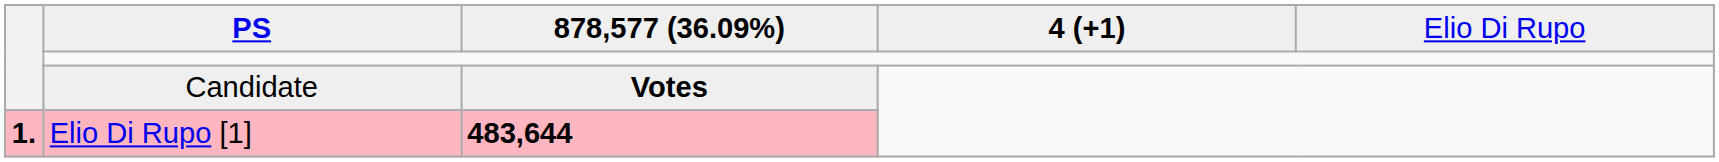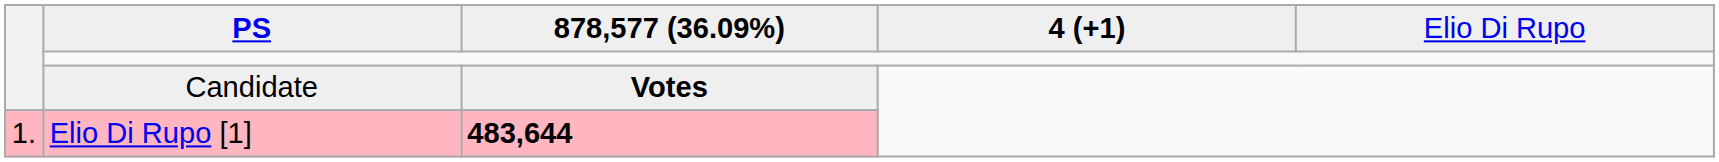(24, 134) bold -> (24, 134) normal
